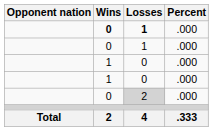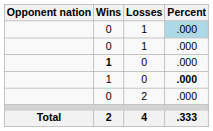(109, 29) bold -> (109, 29) normal
(144, 29) bold -> (144, 29) normal
(187, 29) no background -> (187, 29) lightblue background
(109, 63) normal -> (109, 63) bold
(187, 79) normal -> (187, 79) bold
(144, 96) lightgrey background -> (144, 96) no background
